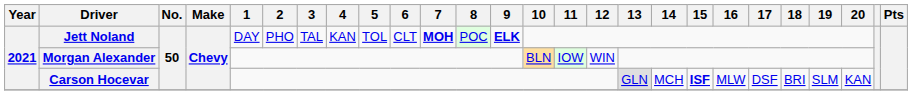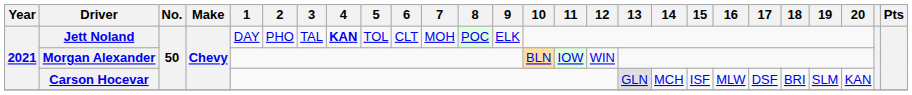(343, 37) normal -> (343, 37) bold
(438, 37) bold -> (440, 37) normal
(507, 37) bold -> (508, 37) normal
(700, 79) bold -> (700, 79) normal
